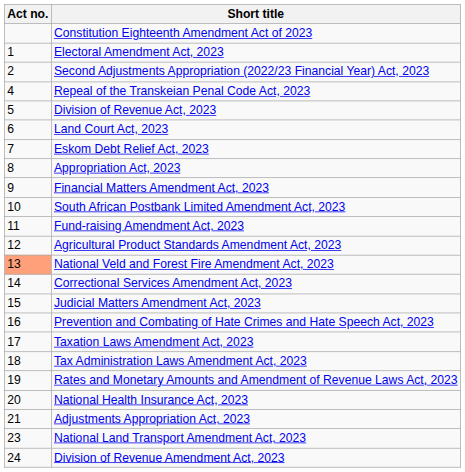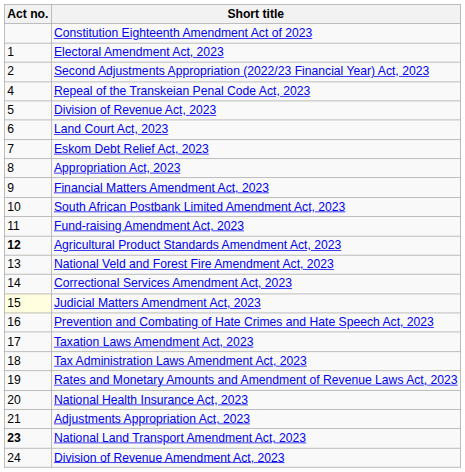(14, 245) normal -> (14, 245) bold
(14, 264) lightsalmon background -> (14, 264) no background
(14, 303) no background -> (14, 303) lightyellow background
(14, 438) normal -> (14, 438) bold
